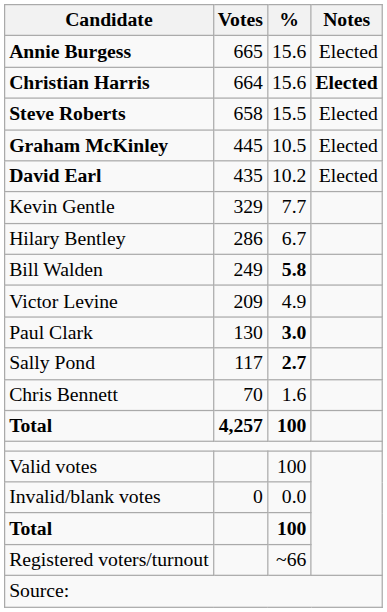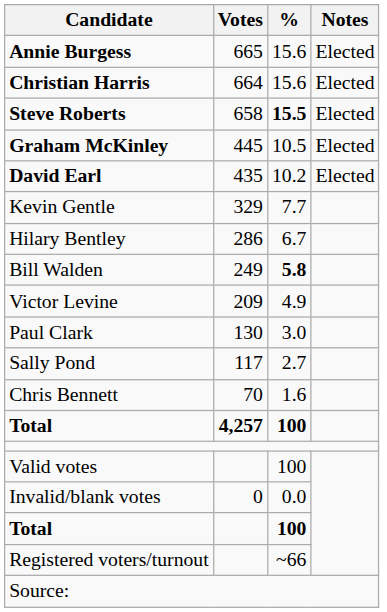(347, 82) bold -> (345, 82) normal
(289, 113) normal -> (289, 113) bold
(294, 332) bold -> (294, 332) normal
(294, 363) bold -> (294, 363) normal
